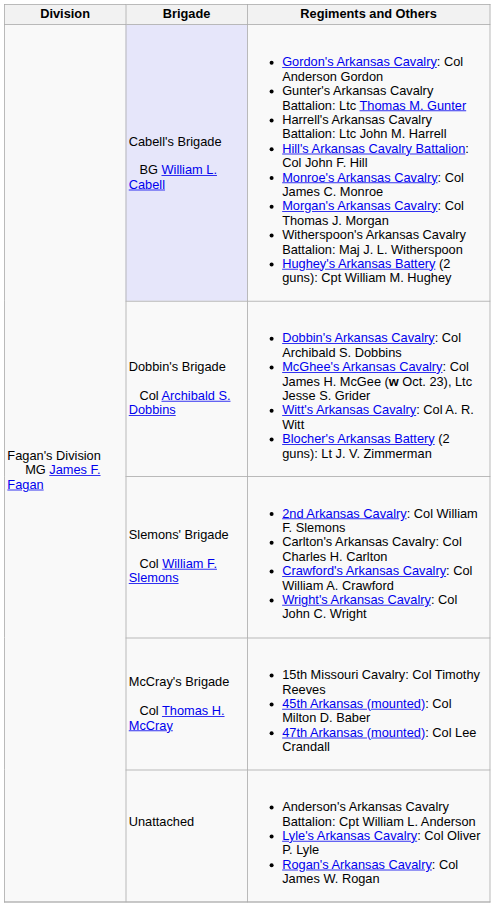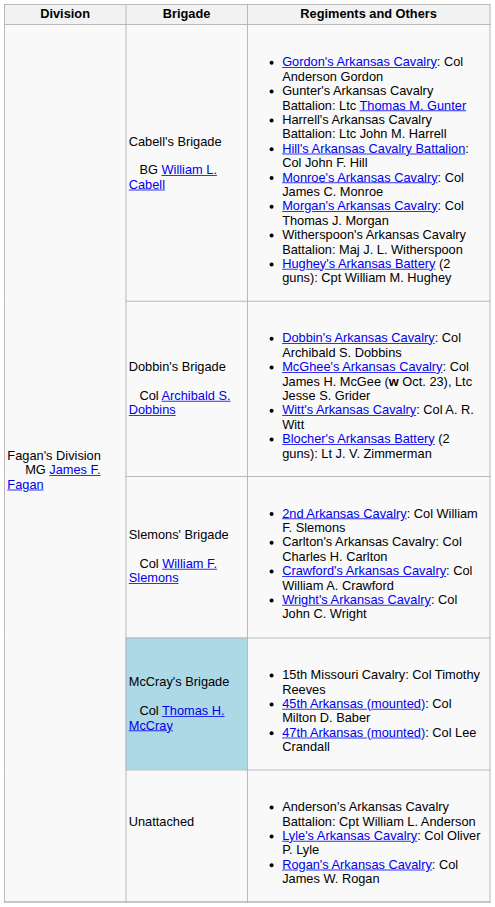(175, 162) lavender background -> (175, 162) no background
(179, 703) no background -> (179, 703) lightblue background
